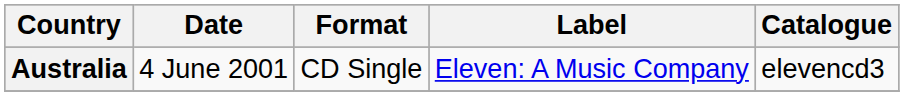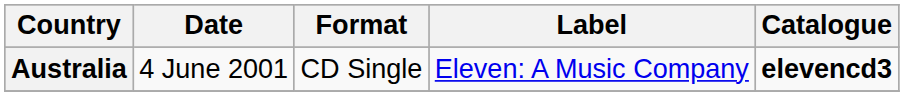(823, 68) normal -> (827, 68) bold
